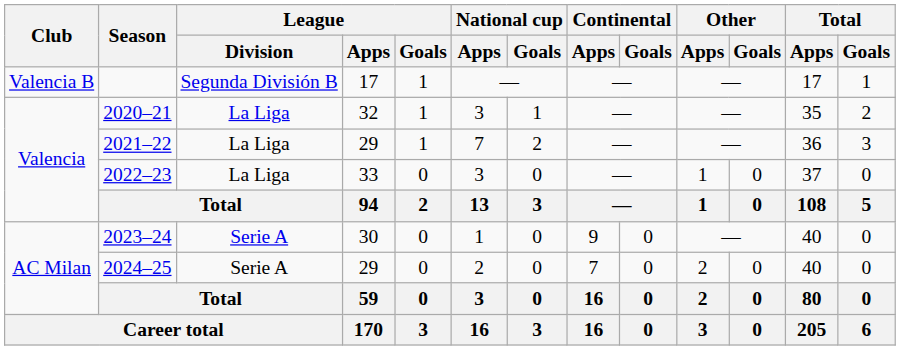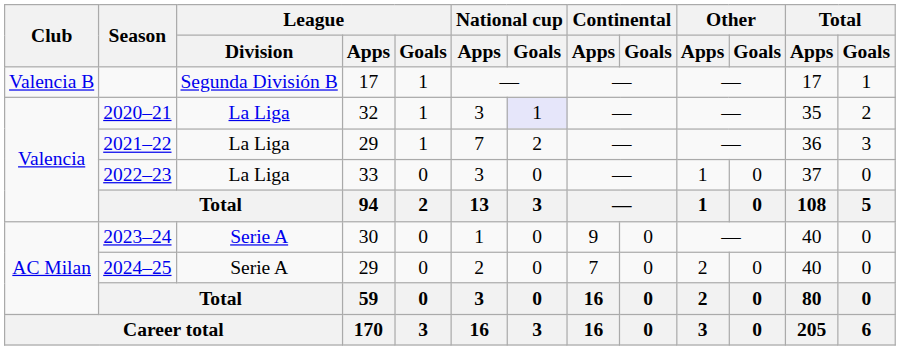(537, 112) no background -> (537, 112) lavender background
